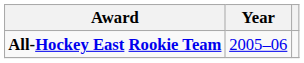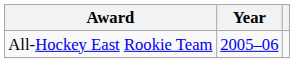(115, 44) bold -> (110, 44) normal
